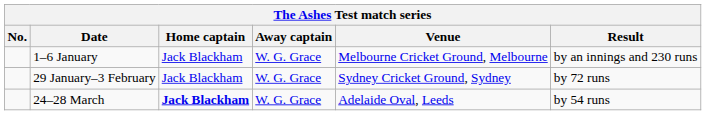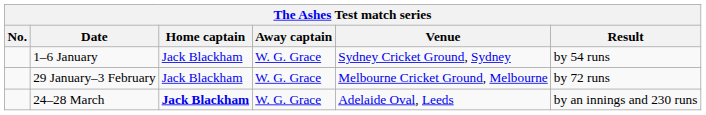(443, 57) Melbourne Cricket Ground, Melbourne -> (425, 57) Sydney Cricket Ground, Sydney
(626, 57) by an innings and 230 runs -> (582, 57) by 54 runs
(425, 78) Sydney Cricket Ground, Sydney -> (443, 78) Melbourne Cricket Ground, Melbourne
(582, 99) by 54 runs -> (626, 99) by an innings and 230 runs
